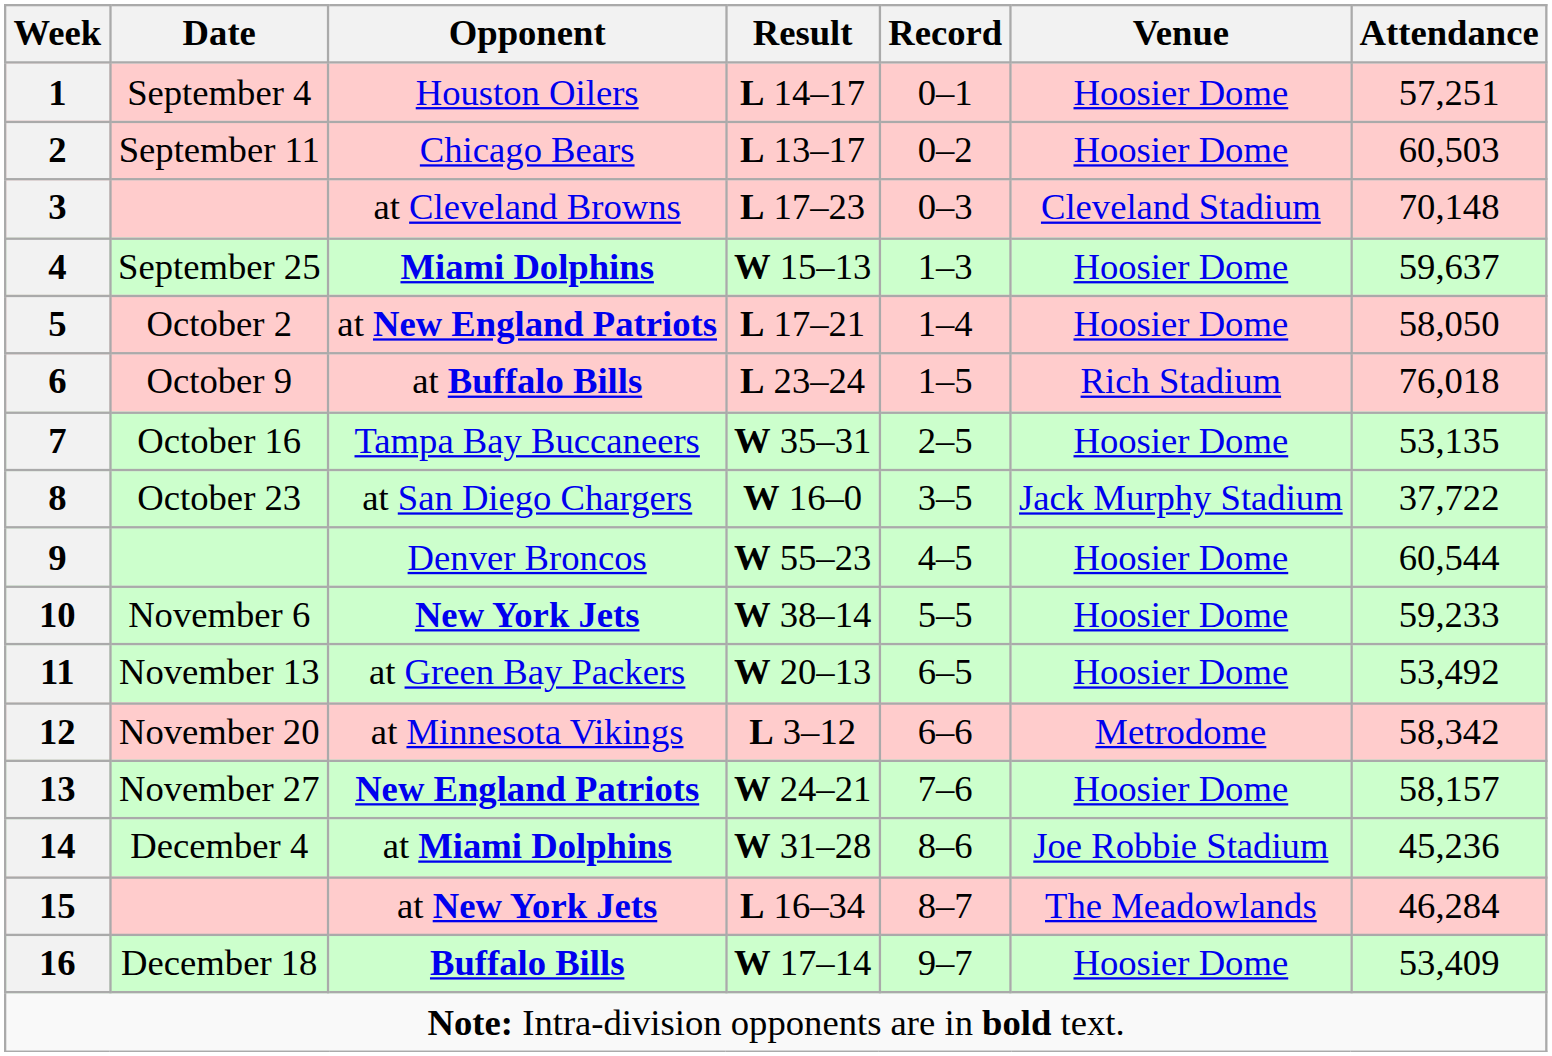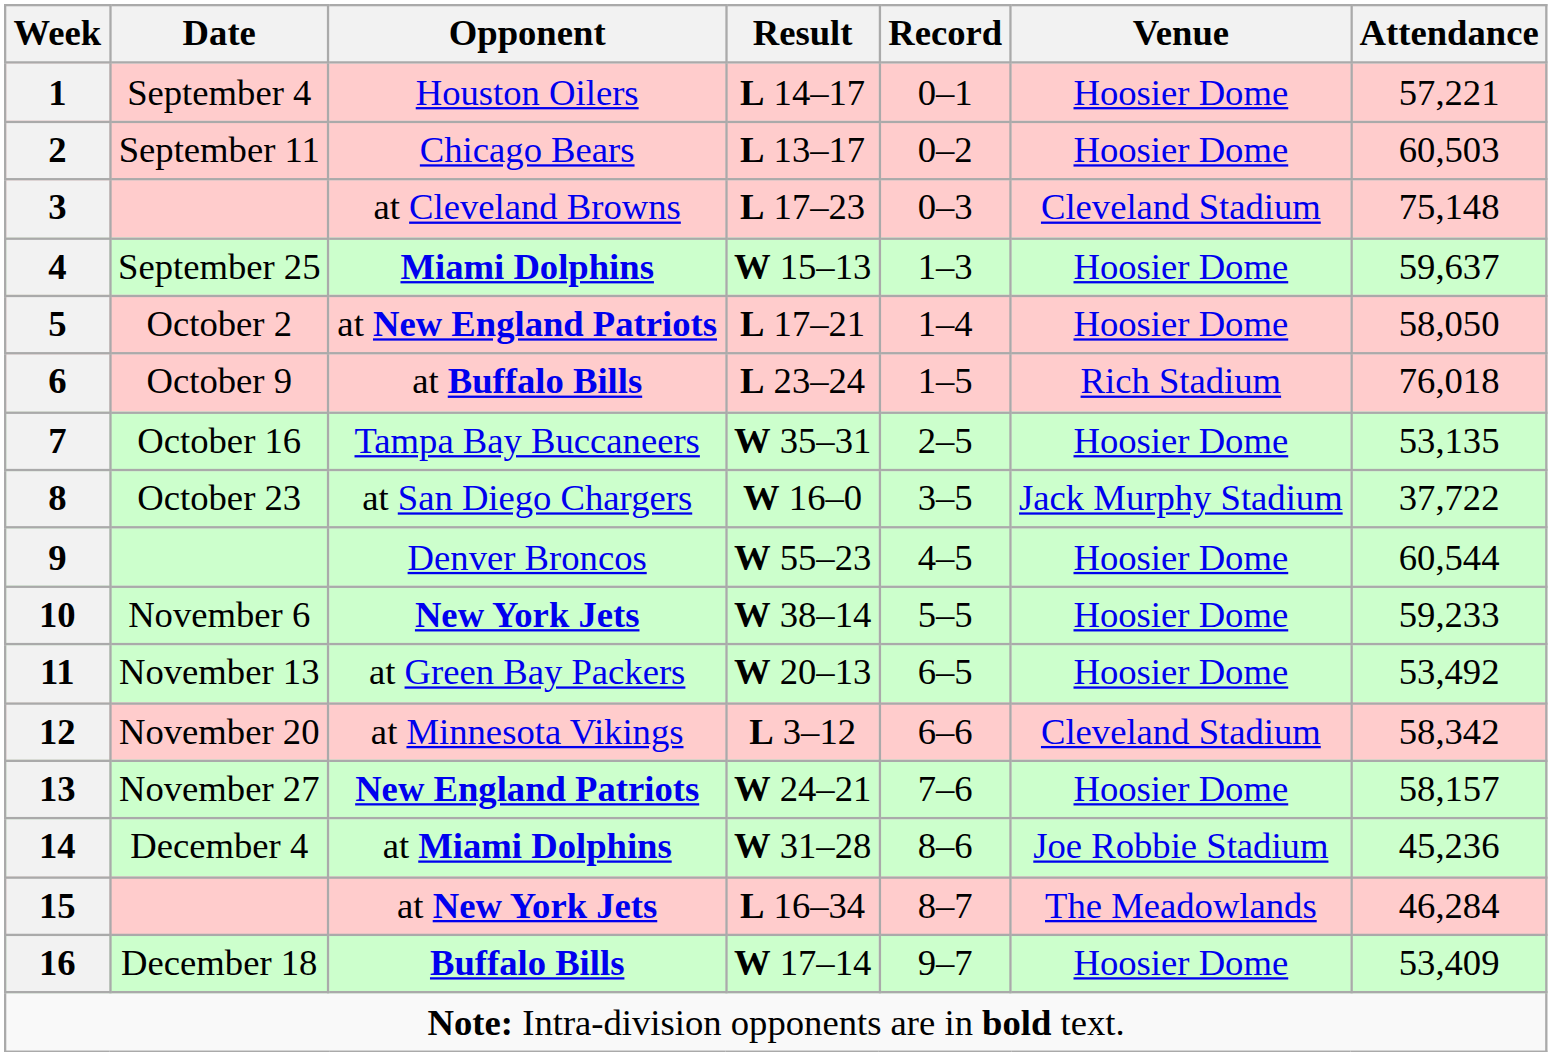(1449, 91) 57,251 -> (1449, 91) 57,221
(1449, 207) 70,148 -> (1449, 207) 75,148
(1181, 730) Metrodome -> (1181, 730) Cleveland Stadium
